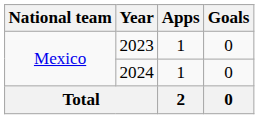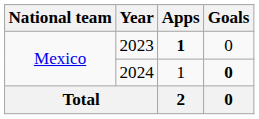(181, 45) normal -> (181, 45) bold
(229, 72) normal -> (229, 72) bold
